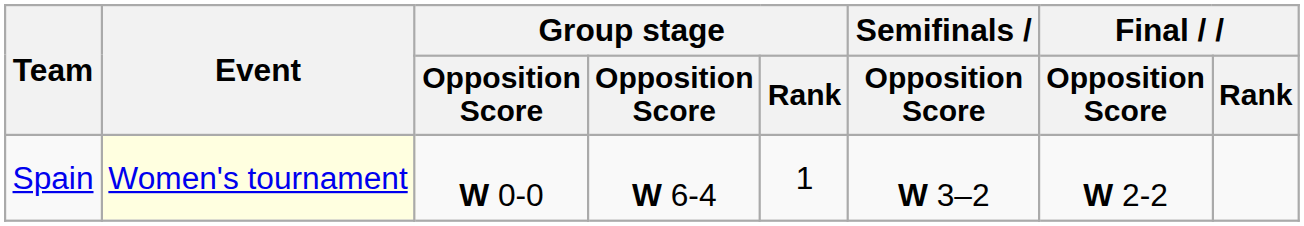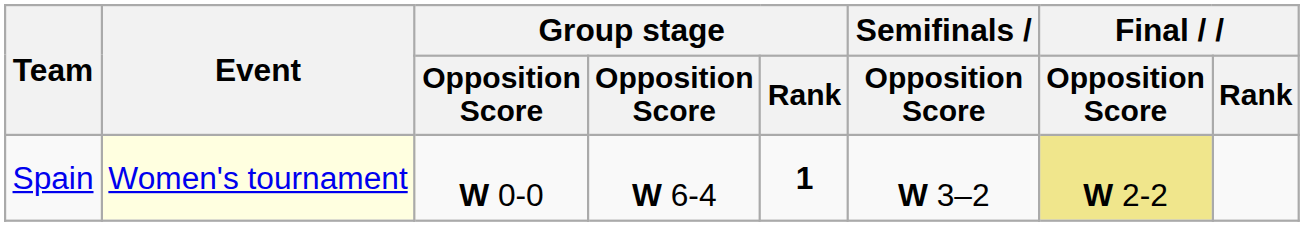(805, 178) normal -> (805, 178) bold
(1126, 196) no background -> (1126, 196) khaki background
